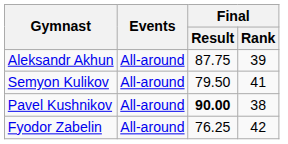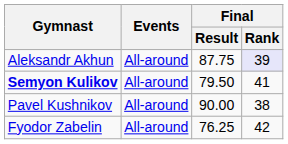(258, 61) no background -> (262, 61) lavender background
(58, 83) normal -> (63, 83) bold
(213, 105) bold -> (217, 105) normal
